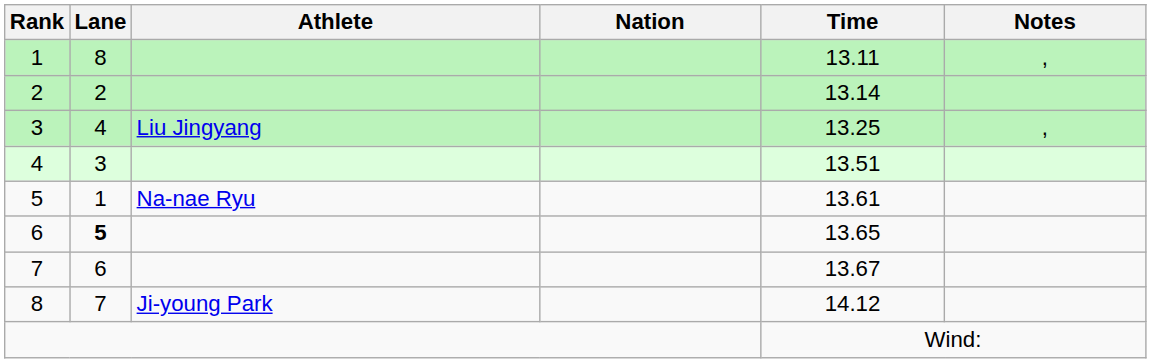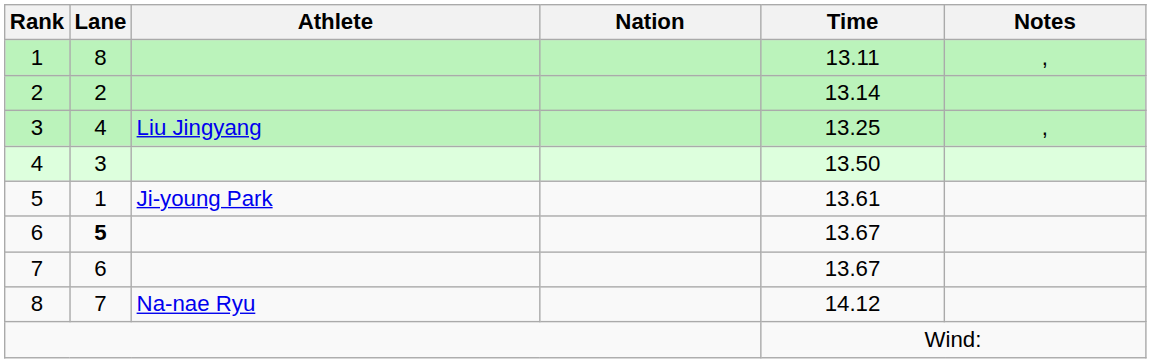(853, 163) 13.51 -> (853, 163) 13.50
(196, 198) Na-nae Ryu -> (205, 198) Ji-young Park
(853, 233) 13.65 -> (853, 233) 13.67
(205, 304) Ji-young Park -> (196, 304) Na-nae Ryu
